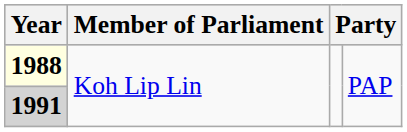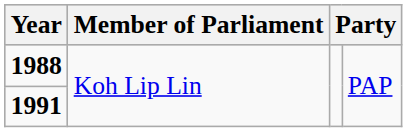(36, 65) lightyellow background -> (36, 65) no background
(36, 106) lightgrey background -> (36, 106) no background
